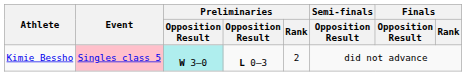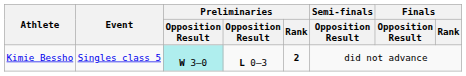(119, 58) pink background -> (119, 58) no background
(296, 58) normal -> (296, 58) bold
